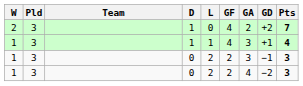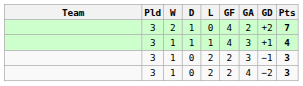columns swapped: (113, 12) <-> (14, 12)
